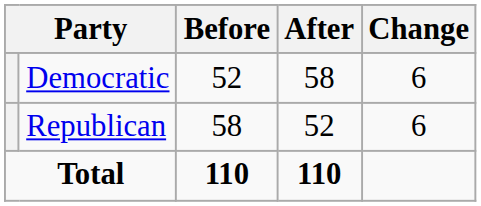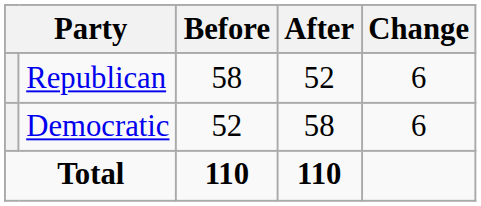rows swapped: (98, 77) <-> (96, 126)
